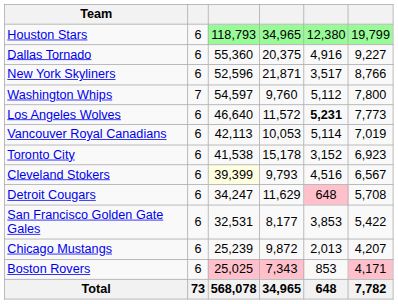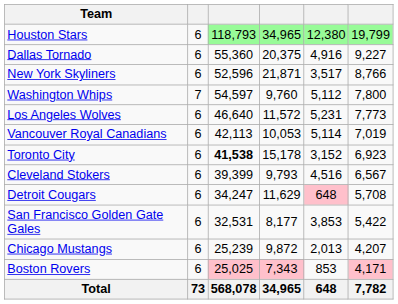(326, 114) bold -> (326, 114) normal
(234, 154) normal -> (234, 154) bold
(234, 174) lightyellow background -> (234, 174) no background
